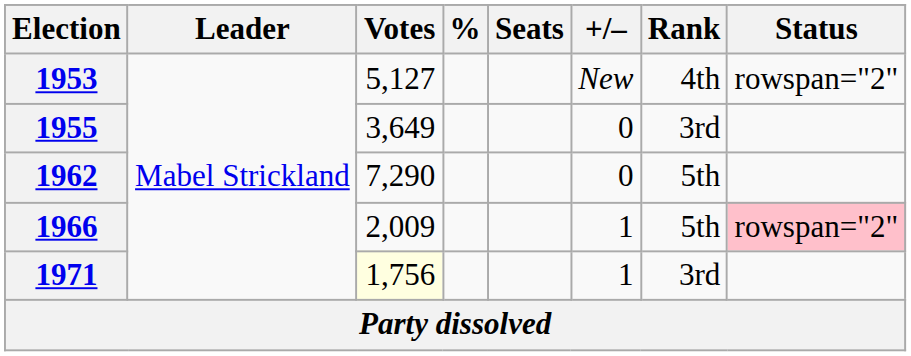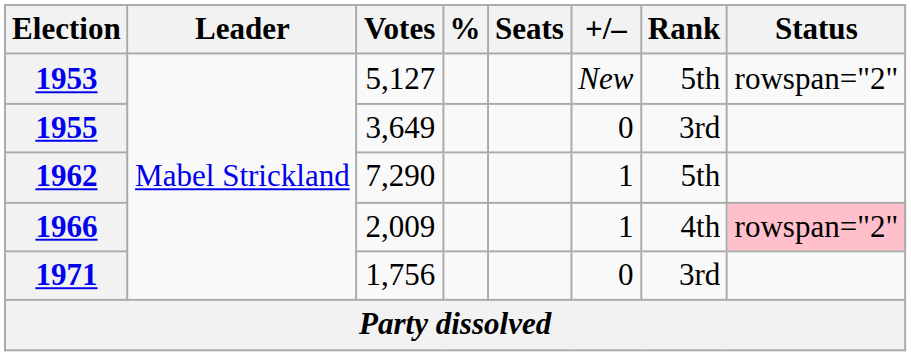(700, 78) 4th -> (700, 78) 5th
(626, 176) 0 -> (626, 176) 1
(700, 226) 5th -> (700, 226) 4th
(400, 275) lightyellow background -> (400, 275) no background
(626, 275) 1 -> (626, 275) 0
